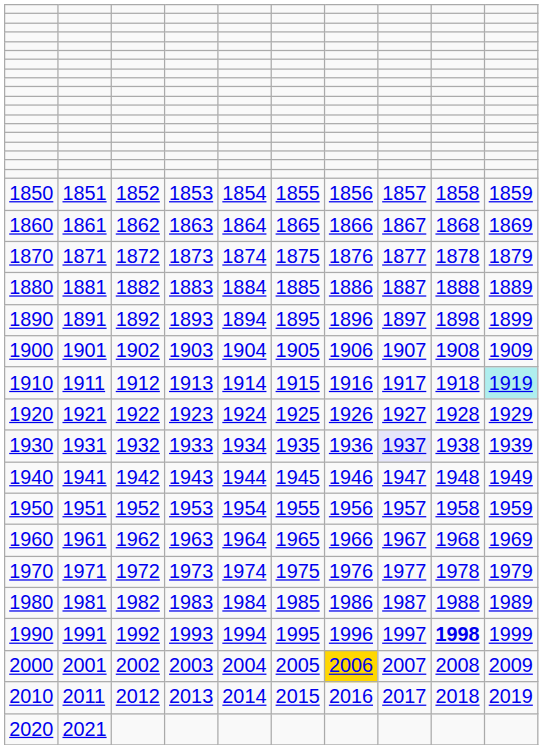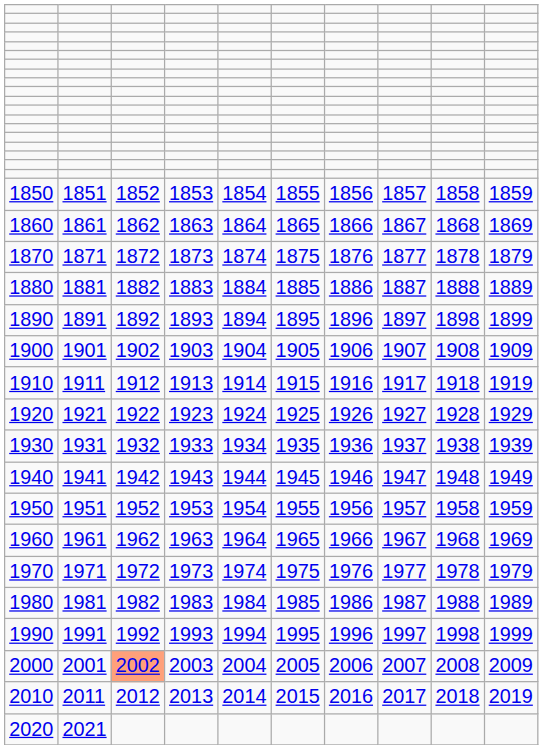(511, 382) paleturquoise background -> (511, 382) no background
(404, 445) lavender background -> (404, 445) no background
(458, 634) bold -> (458, 634) normal
(138, 665) no background -> (138, 665) lightsalmon background
(351, 665) gold background -> (351, 665) no background
